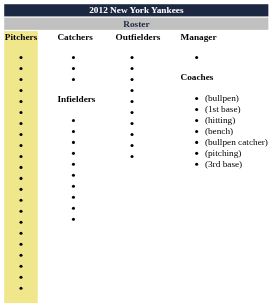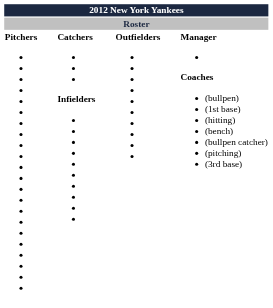(21, 163) khaki background -> (21, 163) no background
